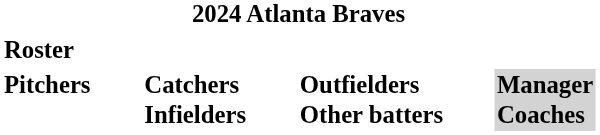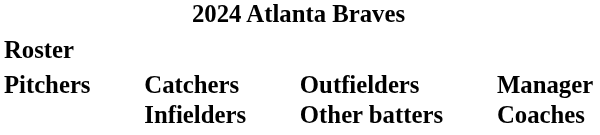(545, 99) lightgrey background -> (545, 99) no background
